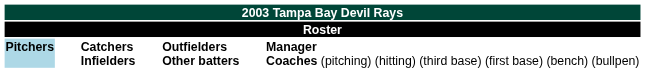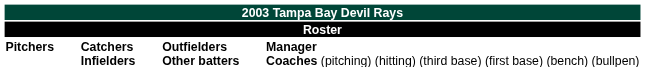(30, 46) lightblue background -> (30, 46) no background
